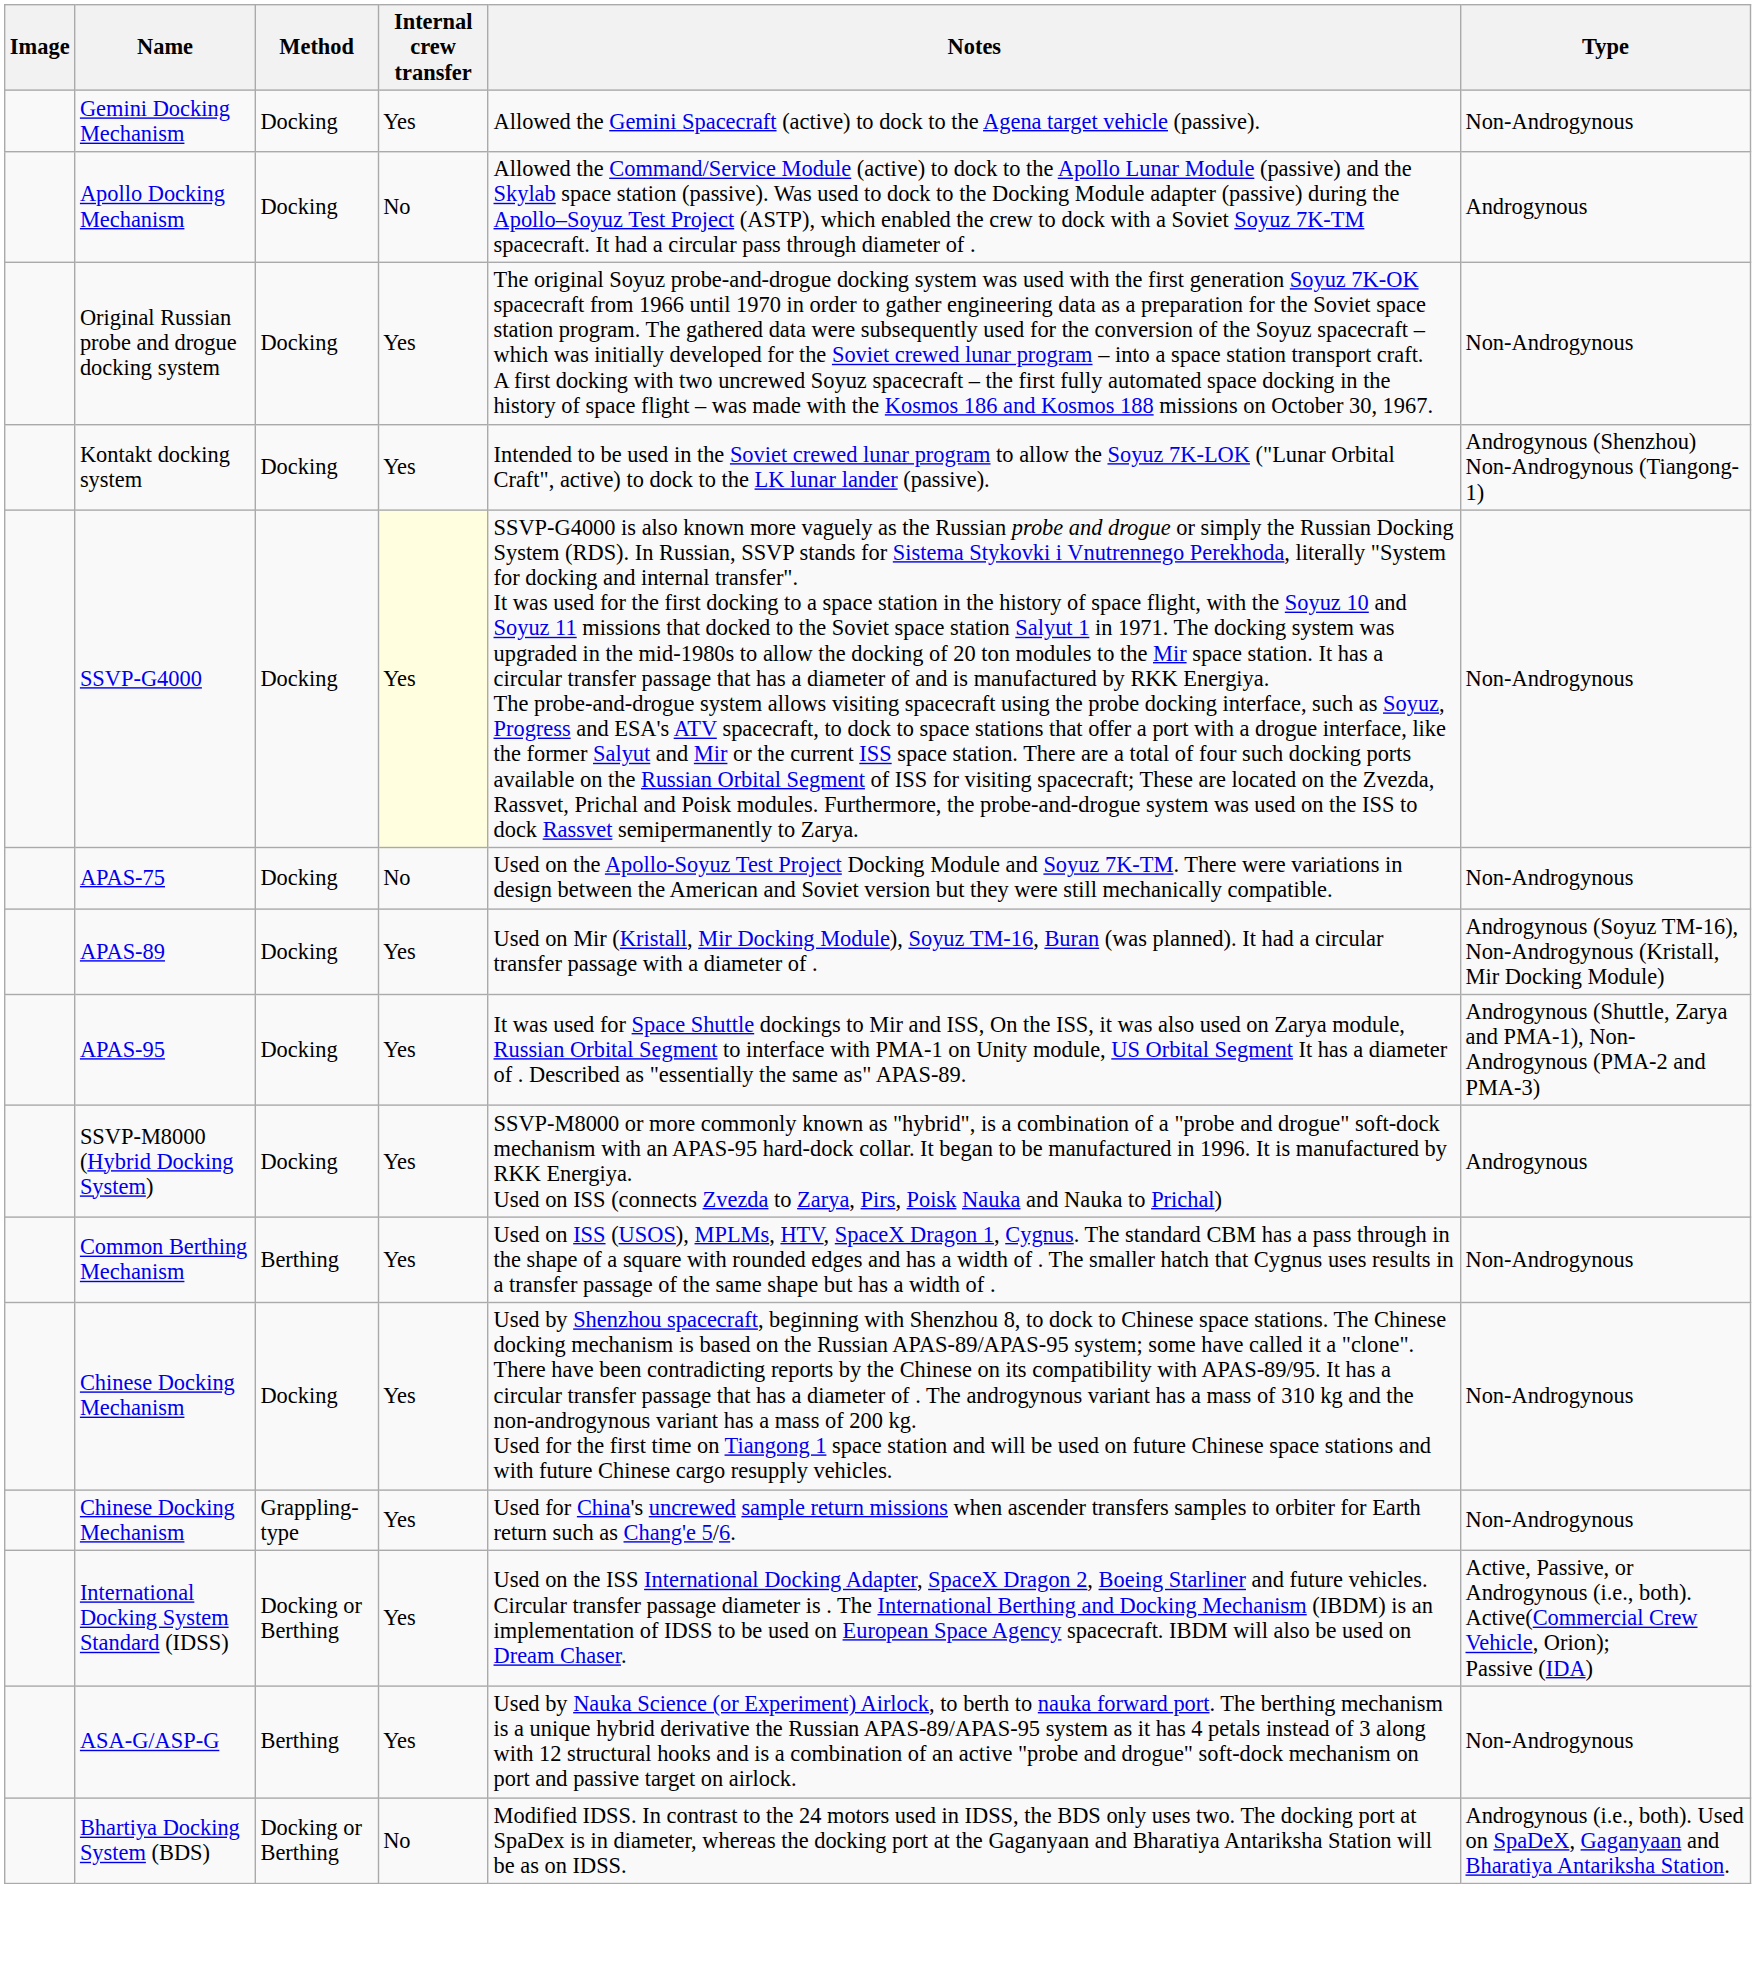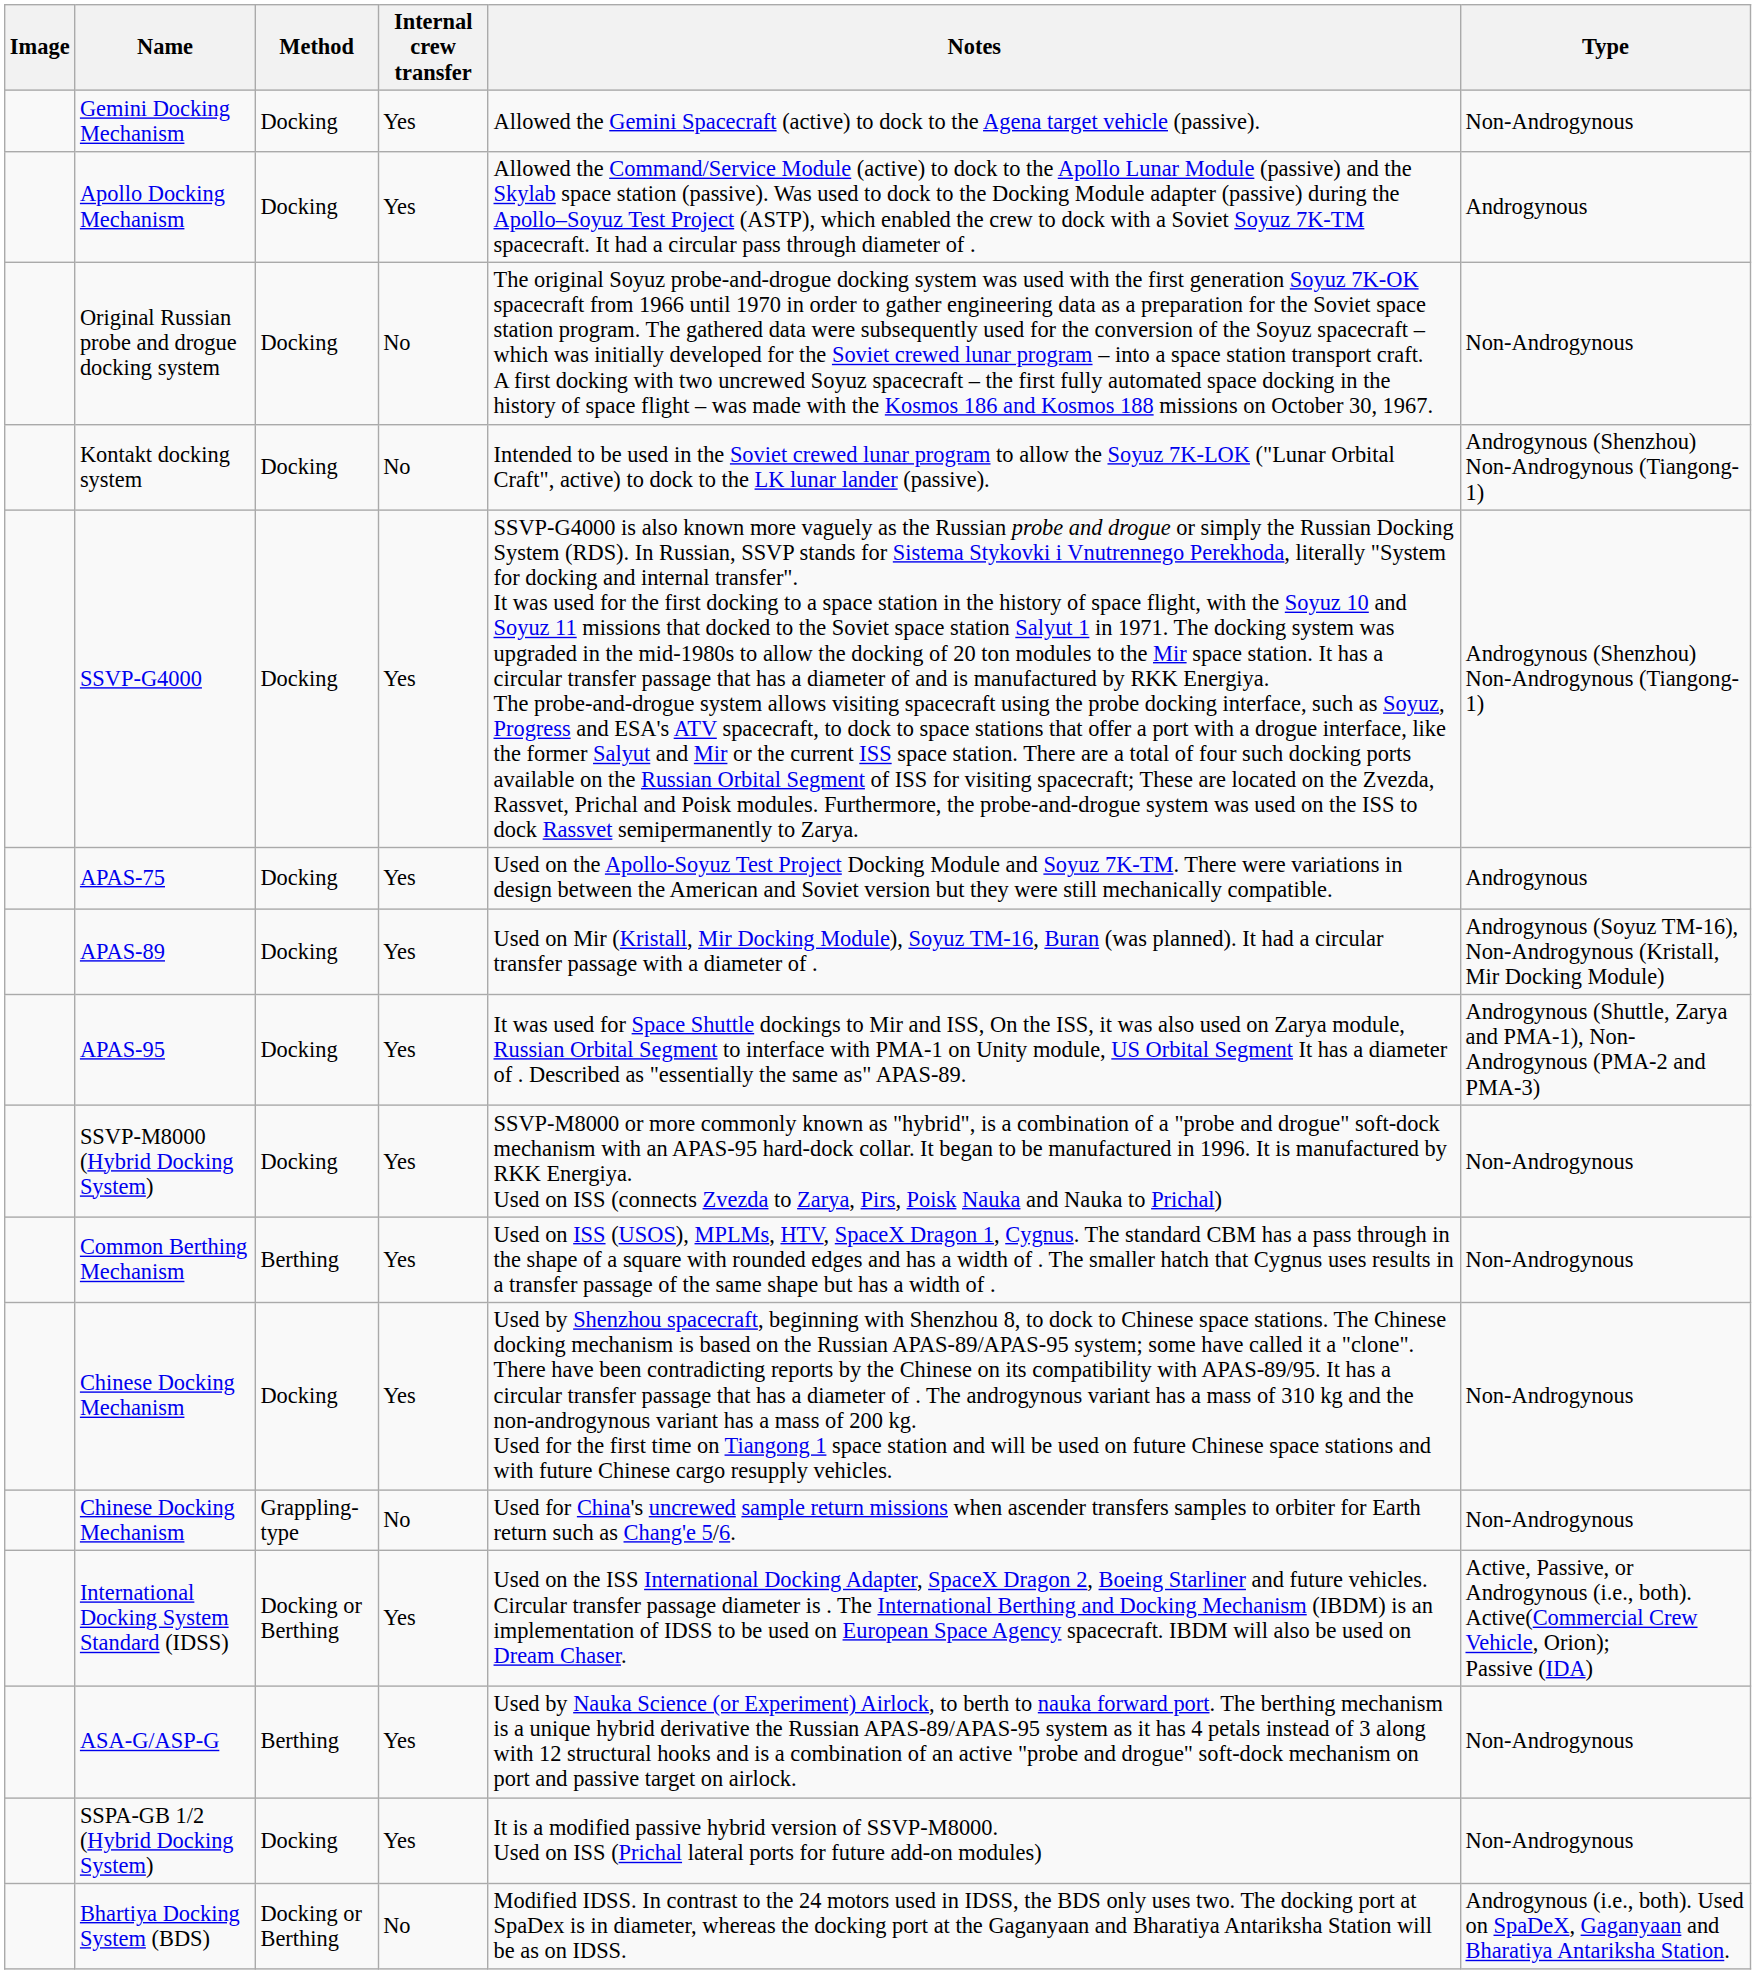(397, 206) No -> (399, 206) Yes
(399, 343) Yes -> (397, 343) No
(399, 466) Yes -> (397, 466) No
(399, 678) lightyellow background -> (399, 678) no background
(1549, 678) Non-Androgynous -> (1602, 678) Androgynous (Shenzhou) Non-Androgynous (Tiangong-1)
(397, 878) No -> (399, 878) Yes
(1549, 878) Non-Androgynous -> (1526, 878) Androgynous
(1526, 1160) Androgynous -> (1549, 1160) Non-Androgynous
(399, 1519) Yes -> (397, 1519) No
+ row: (157, 1840)
